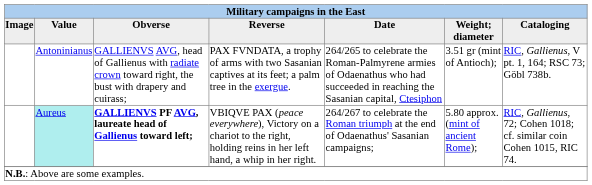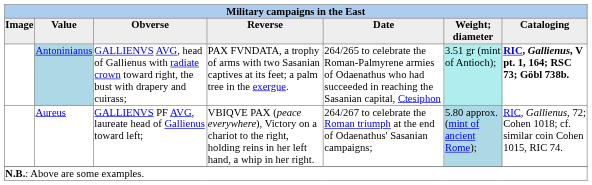(64, 51) no background -> (64, 51) lightblue background
(473, 56) no background -> (473, 56) paleturquoise background
(544, 62) normal -> (543, 62) bold
(51, 112) paleturquoise background -> (51, 112) no background
(146, 124) bold -> (150, 124) normal
(472, 130) no background -> (471, 130) lightblue background
